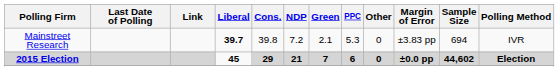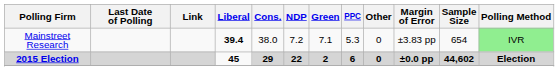(234, 40) 39.7 -> (234, 40) 39.4
(268, 40) 39.8 -> (268, 40) 38.0
(325, 40) 2.1 -> (325, 40) 7.1
(459, 40) 694 -> (459, 40) 654
(516, 40) no background -> (516, 40) lightgreen background
(296, 59) 21 -> (296, 59) 22
(325, 59) 7 -> (325, 59) 2
